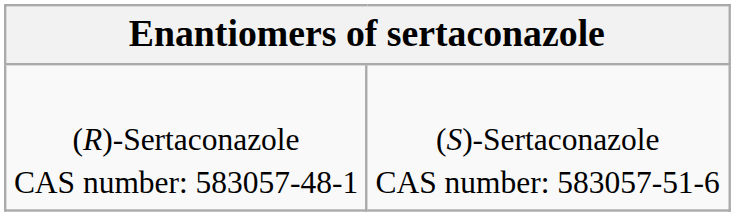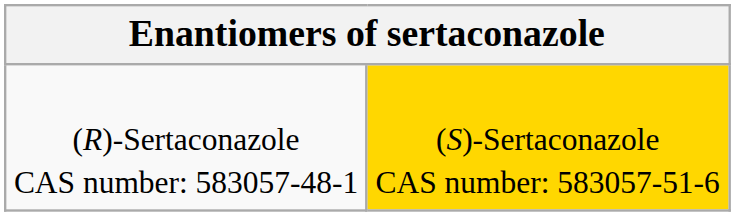(548, 160) no background -> (548, 160) gold background
